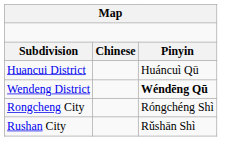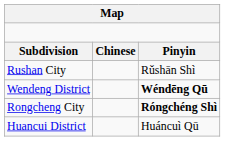rows swapped: (46, 70) <-> (37, 126)
(177, 107) normal -> (179, 107) bold
